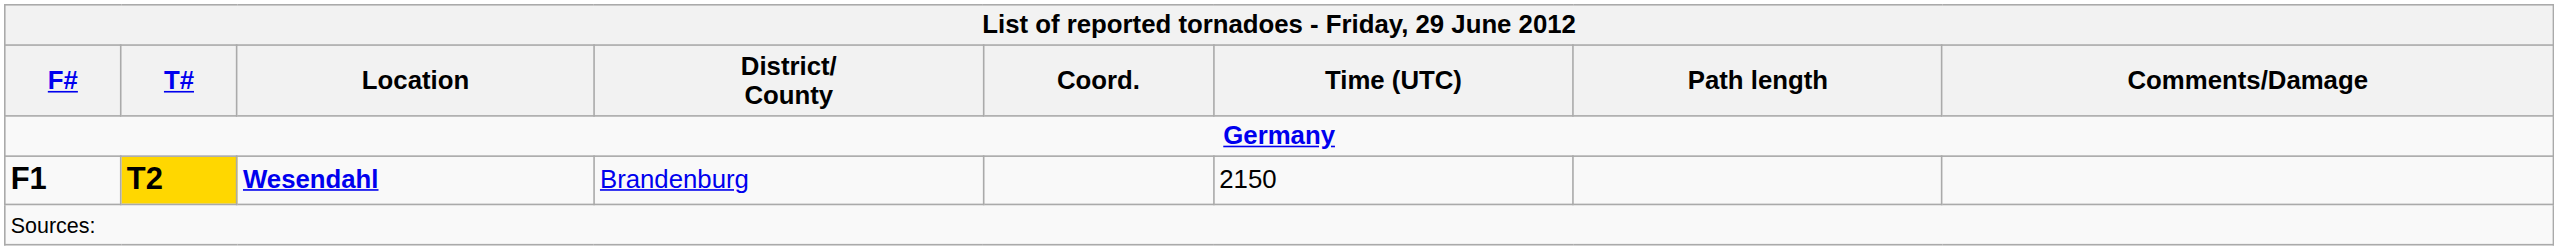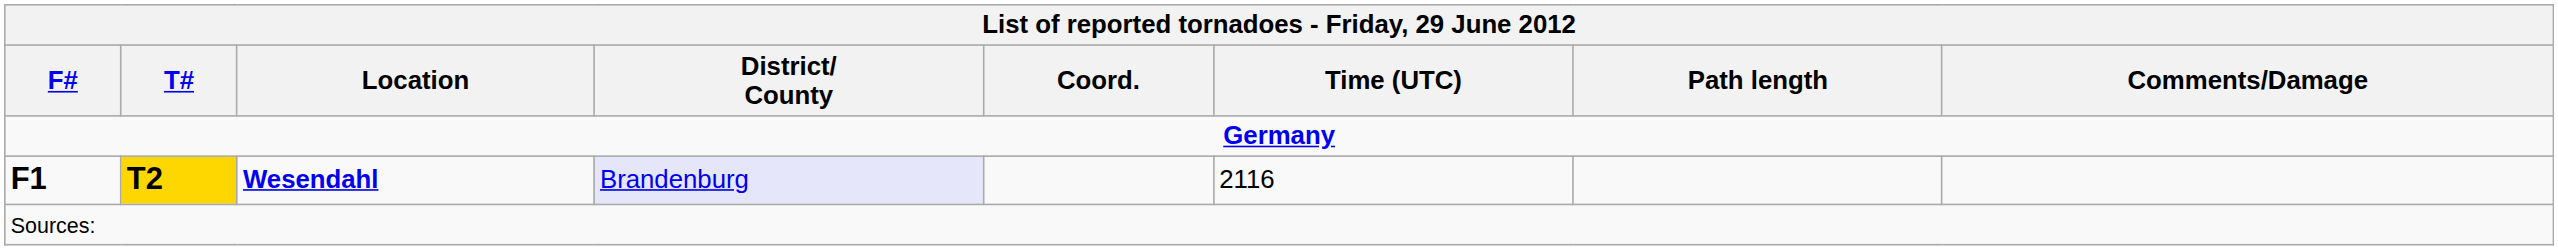(674, 179) no background -> (674, 179) lavender background
(1248, 179) 2150 -> (1247, 179) 2116
